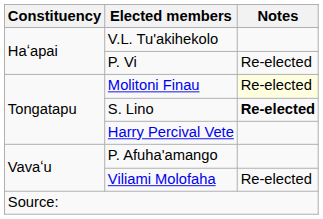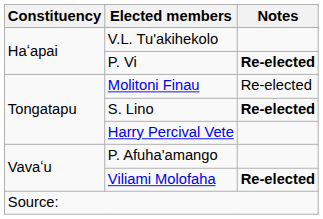(276, 62) normal -> (278, 62) bold
(276, 86) lightyellow background -> (276, 86) no background
(276, 179) normal -> (278, 179) bold
